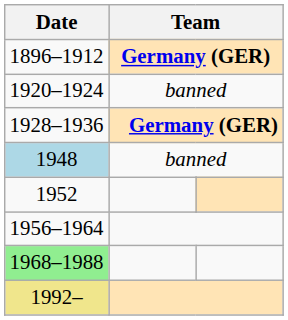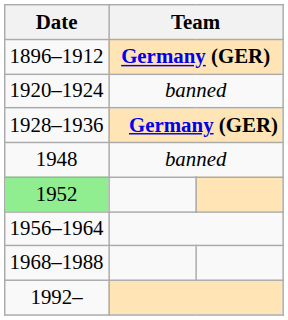(57, 159) lightblue background -> (57, 159) no background
(57, 194) no background -> (57, 194) lightgreen background
(57, 263) lightgreen background -> (57, 263) no background
(57, 297) khaki background -> (57, 297) no background
